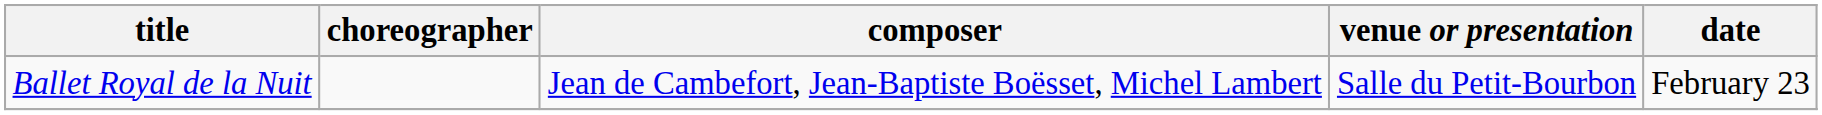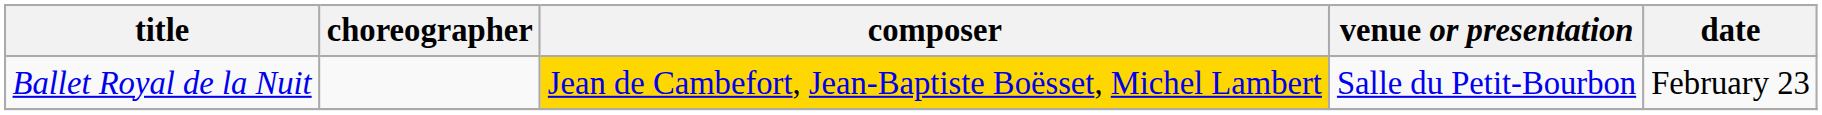(935, 82) no background -> (935, 82) gold background
